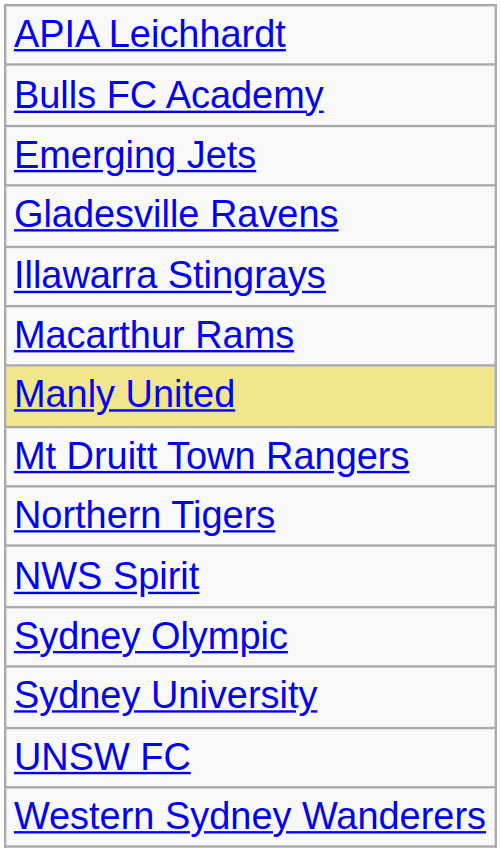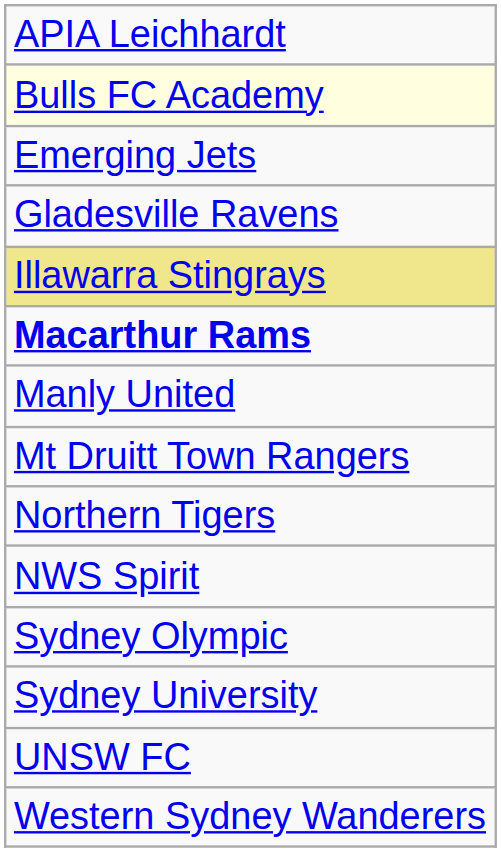(169, 94) no background -> (169, 94) lightyellow background
(170, 275) no background -> (170, 275) khaki background
(154, 335) normal -> (162, 335) bold
(125, 395) khaki background -> (125, 395) no background
